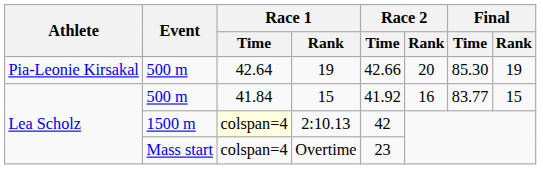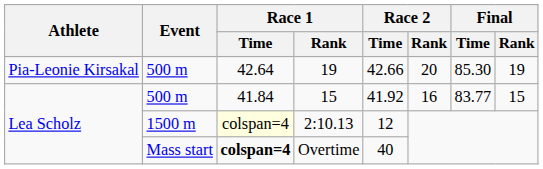(383, 124) 42 -> (385, 124) 12
(254, 151) normal -> (255, 151) bold
(383, 151) 23 -> (385, 151) 40
